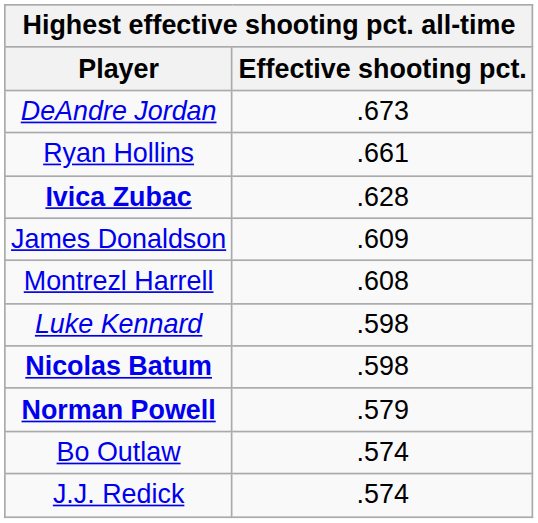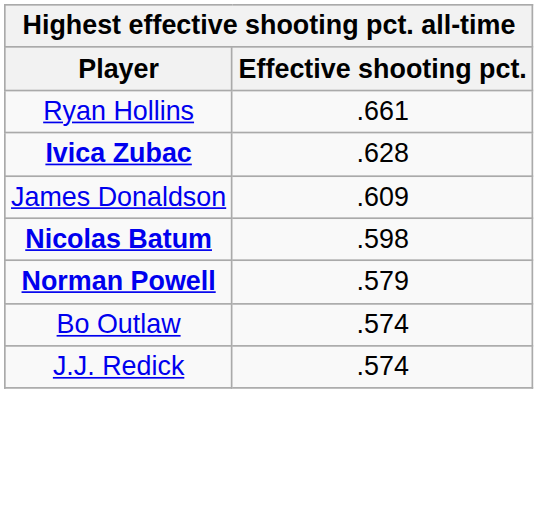- row: (119, 111)
- row: (119, 281)
- row: (119, 324)
